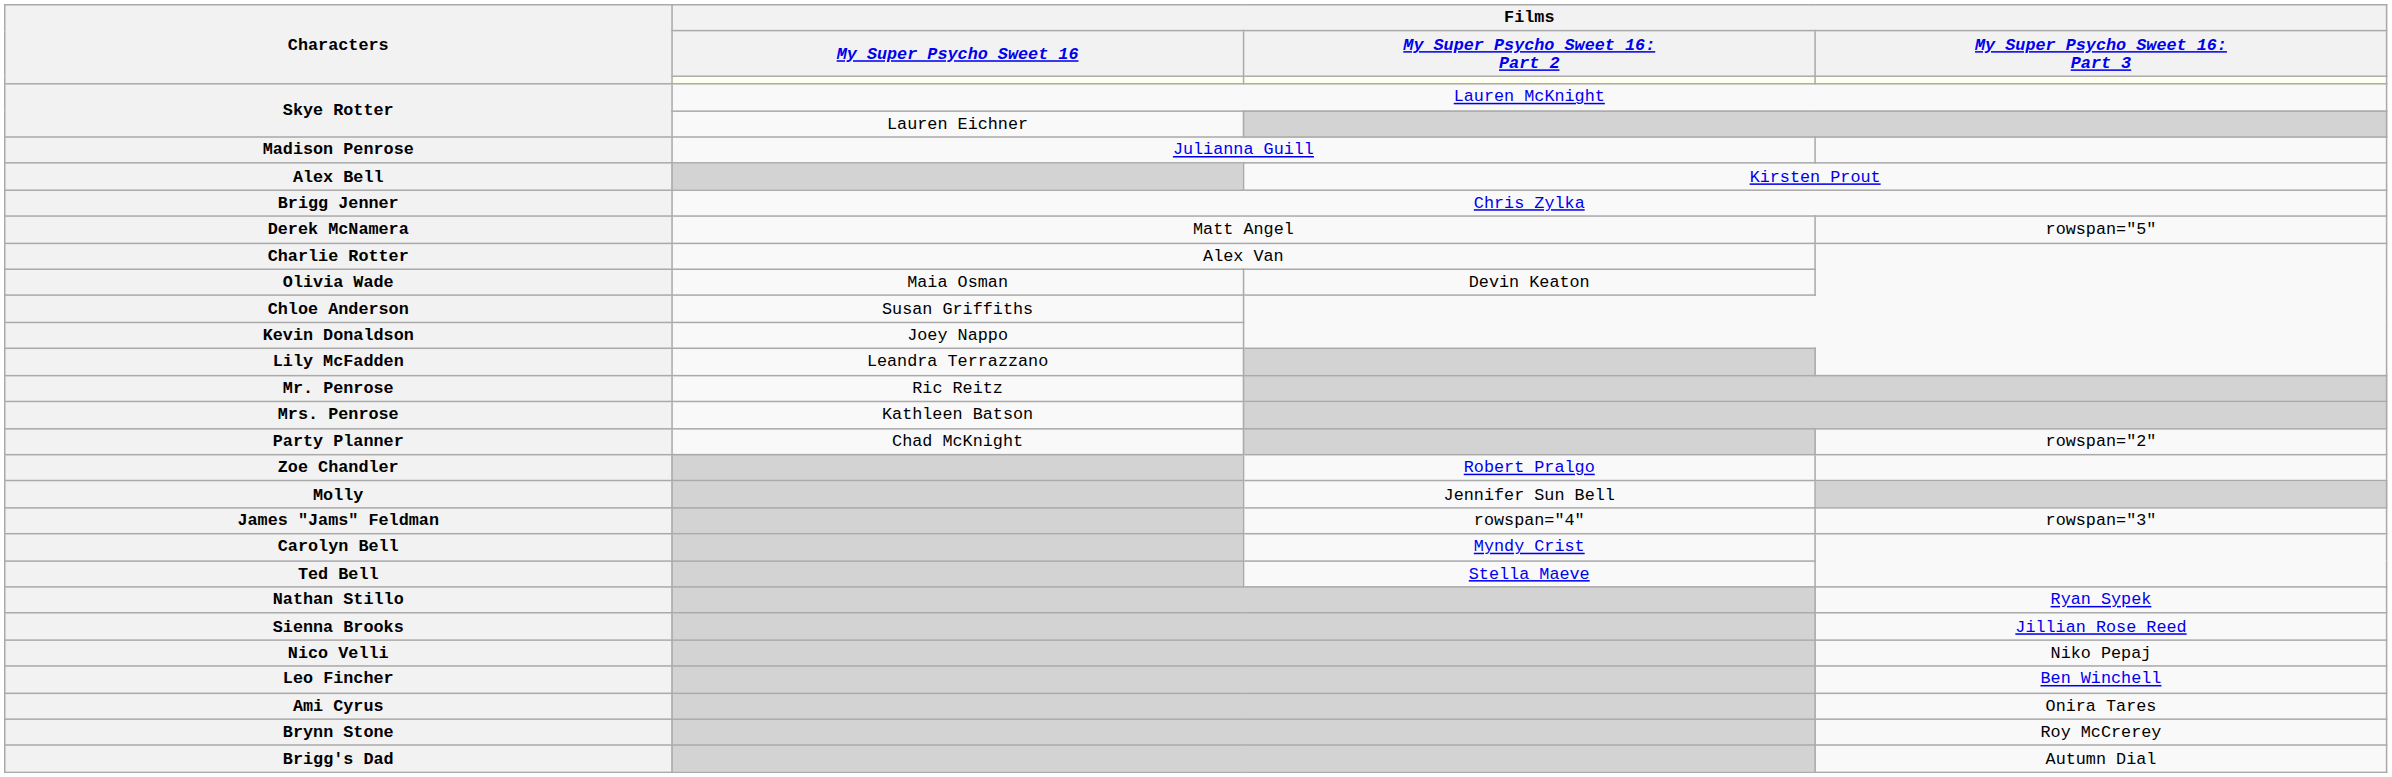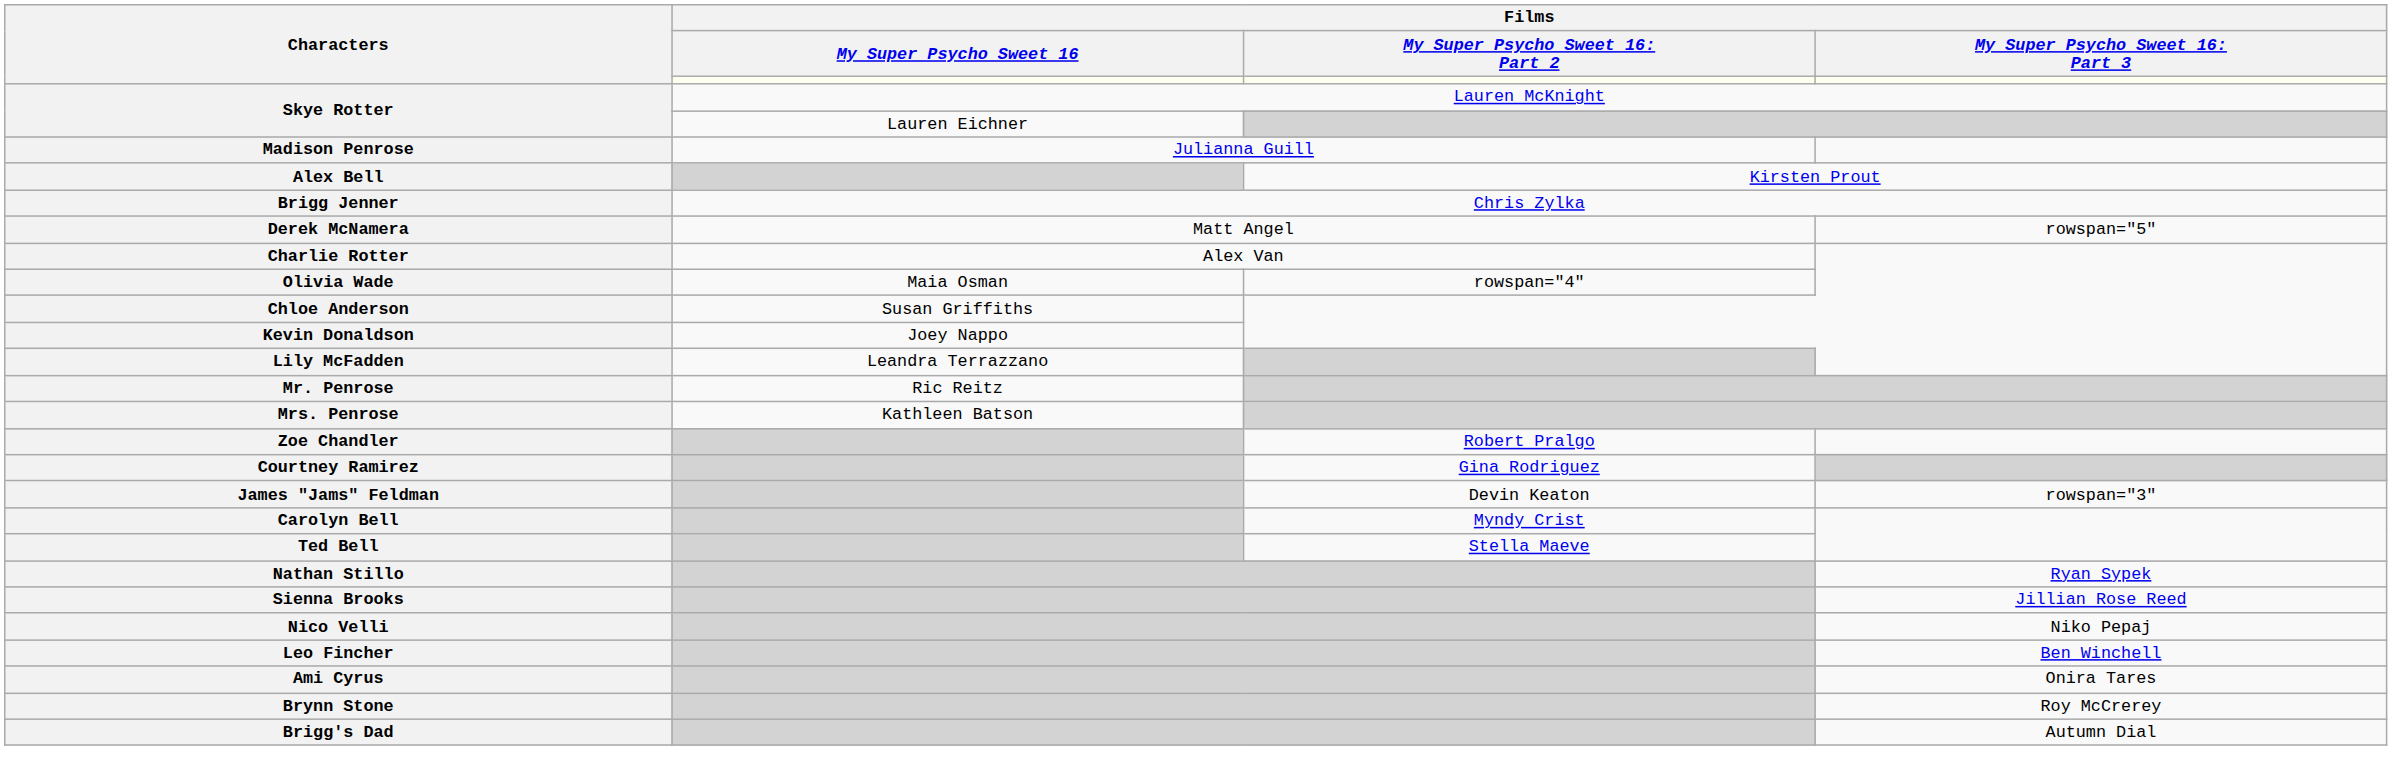(1529, 283) Devin Keaton -> (1529, 283) rowspan="4"
- row: (338, 441)
- row: (338, 494)
+ row: (338, 468)
(1529, 521) rowspan="4" -> (1529, 494) Devin Keaton
